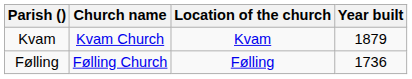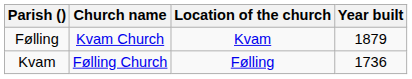(37, 39) Kvam -> (37, 39) Følling
(37, 62) Følling -> (37, 62) Kvam
